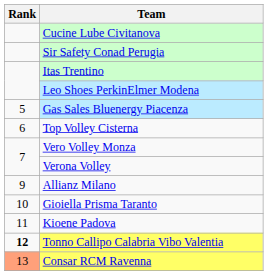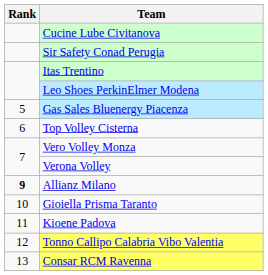(22, 185) normal -> (22, 185) bold
(22, 242) bold -> (22, 242) normal
(22, 261) lightsalmon background -> (22, 261) no background
